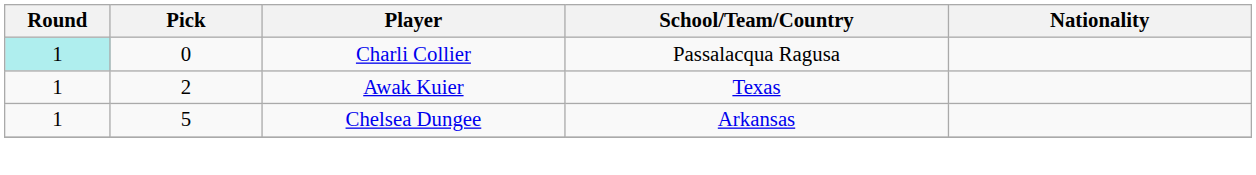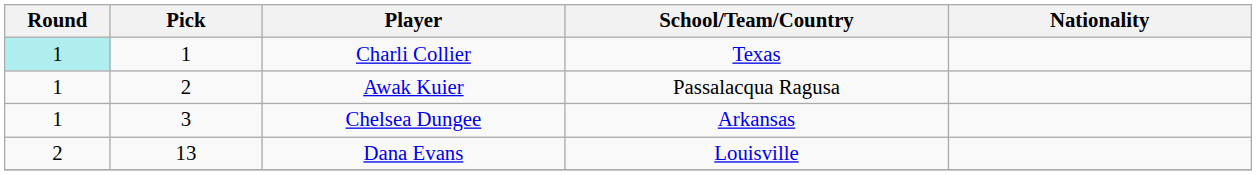(186, 53) 0 -> (186, 53) 1
(756, 53) Passalacqua Ragusa -> (756, 53) Texas
(756, 86) Texas -> (756, 86) Passalacqua Ragusa
(186, 119) 5 -> (186, 119) 3
+ row: (413, 152)
